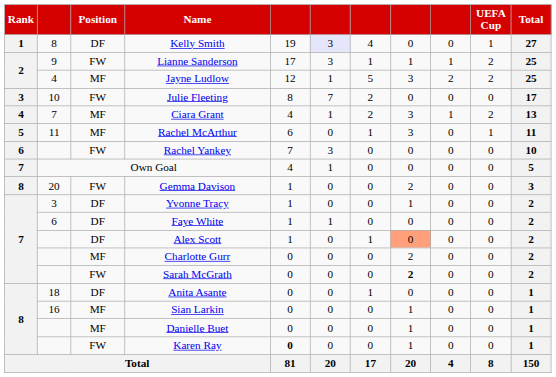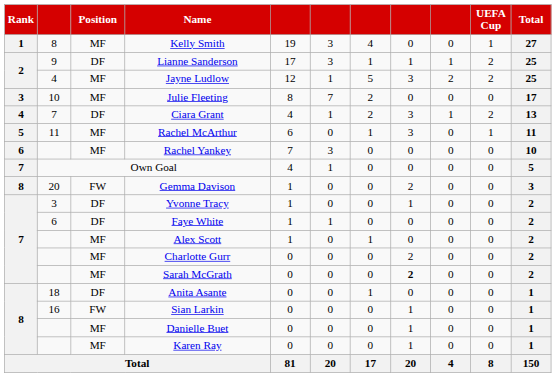(98, 43) DF -> (98, 43) MF
(330, 43) lavender background -> (330, 43) no background
(98, 61) FW -> (98, 61) DF
(98, 97) FW -> (98, 97) MF
(98, 114) MF -> (98, 114) DF
(98, 150) FW -> (98, 150) MF
(98, 239) DF -> (98, 239) MF
(411, 239) lightsalmon background -> (411, 239) no background
(98, 274) FW -> (98, 274) MF
(98, 310) MF -> (98, 310) FW
(98, 345) FW -> (98, 345) MF
(290, 345) bold -> (290, 345) normal
